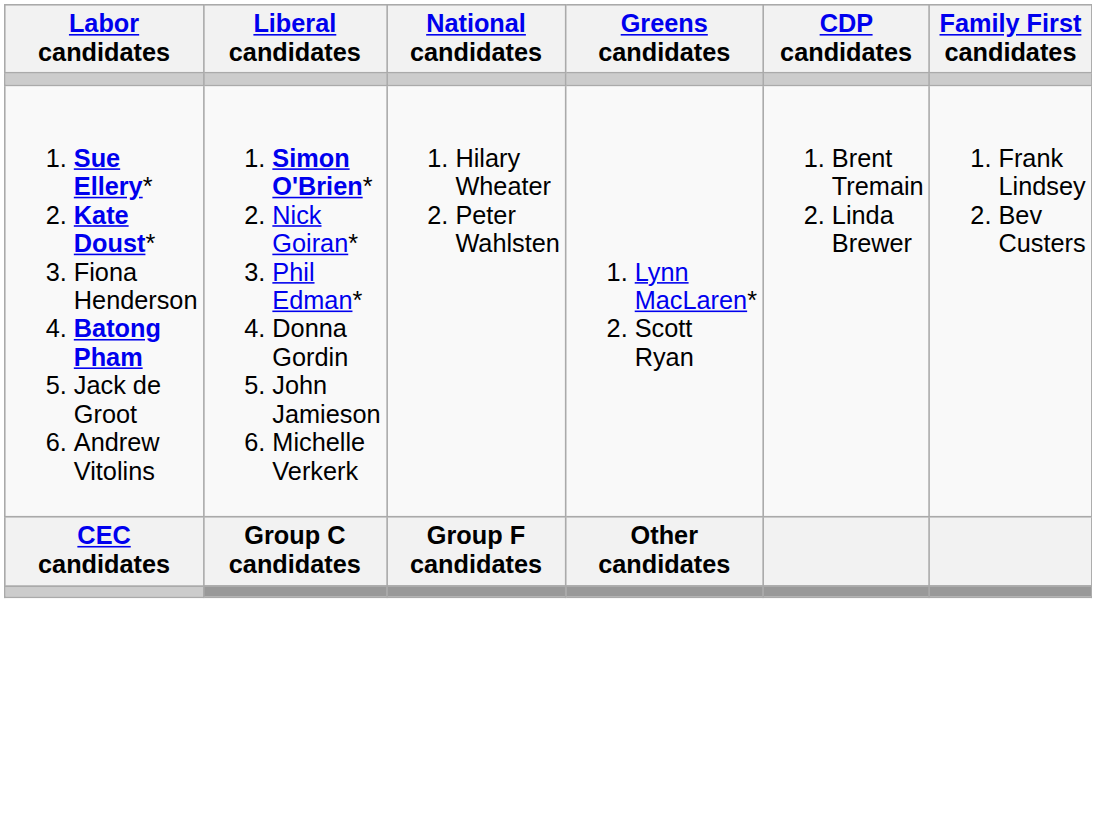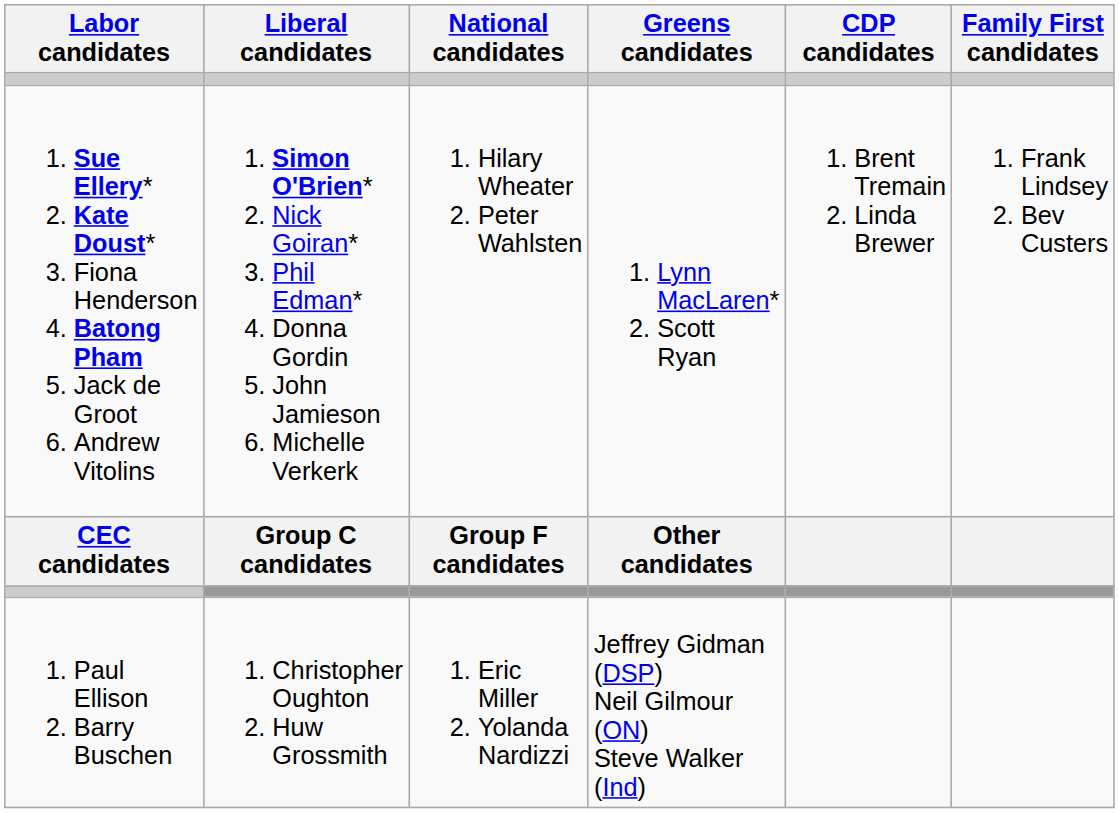+ row: (104, 714)
